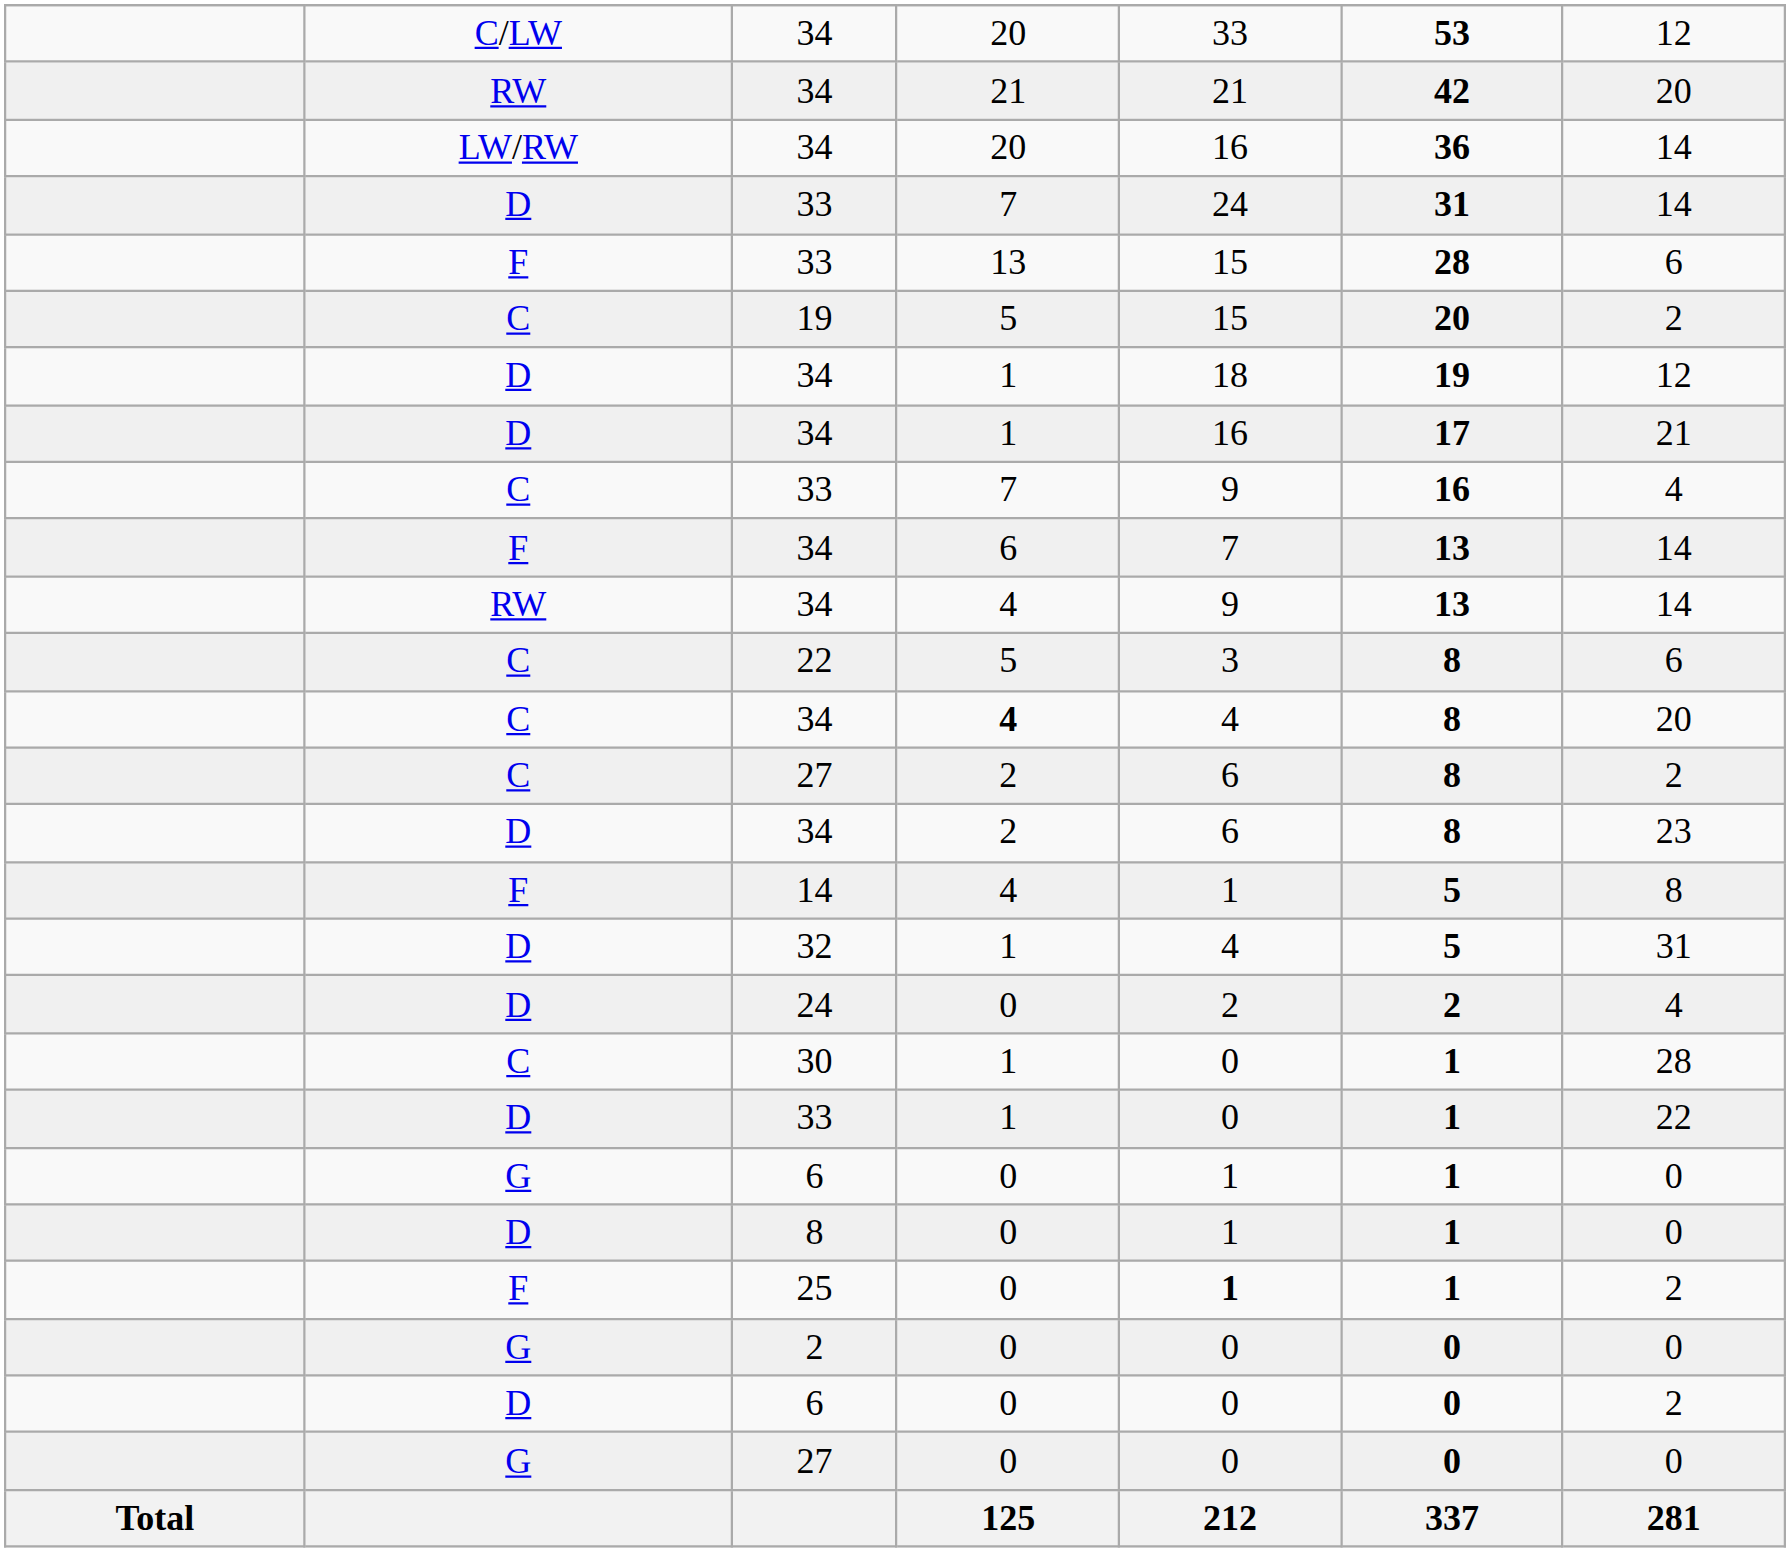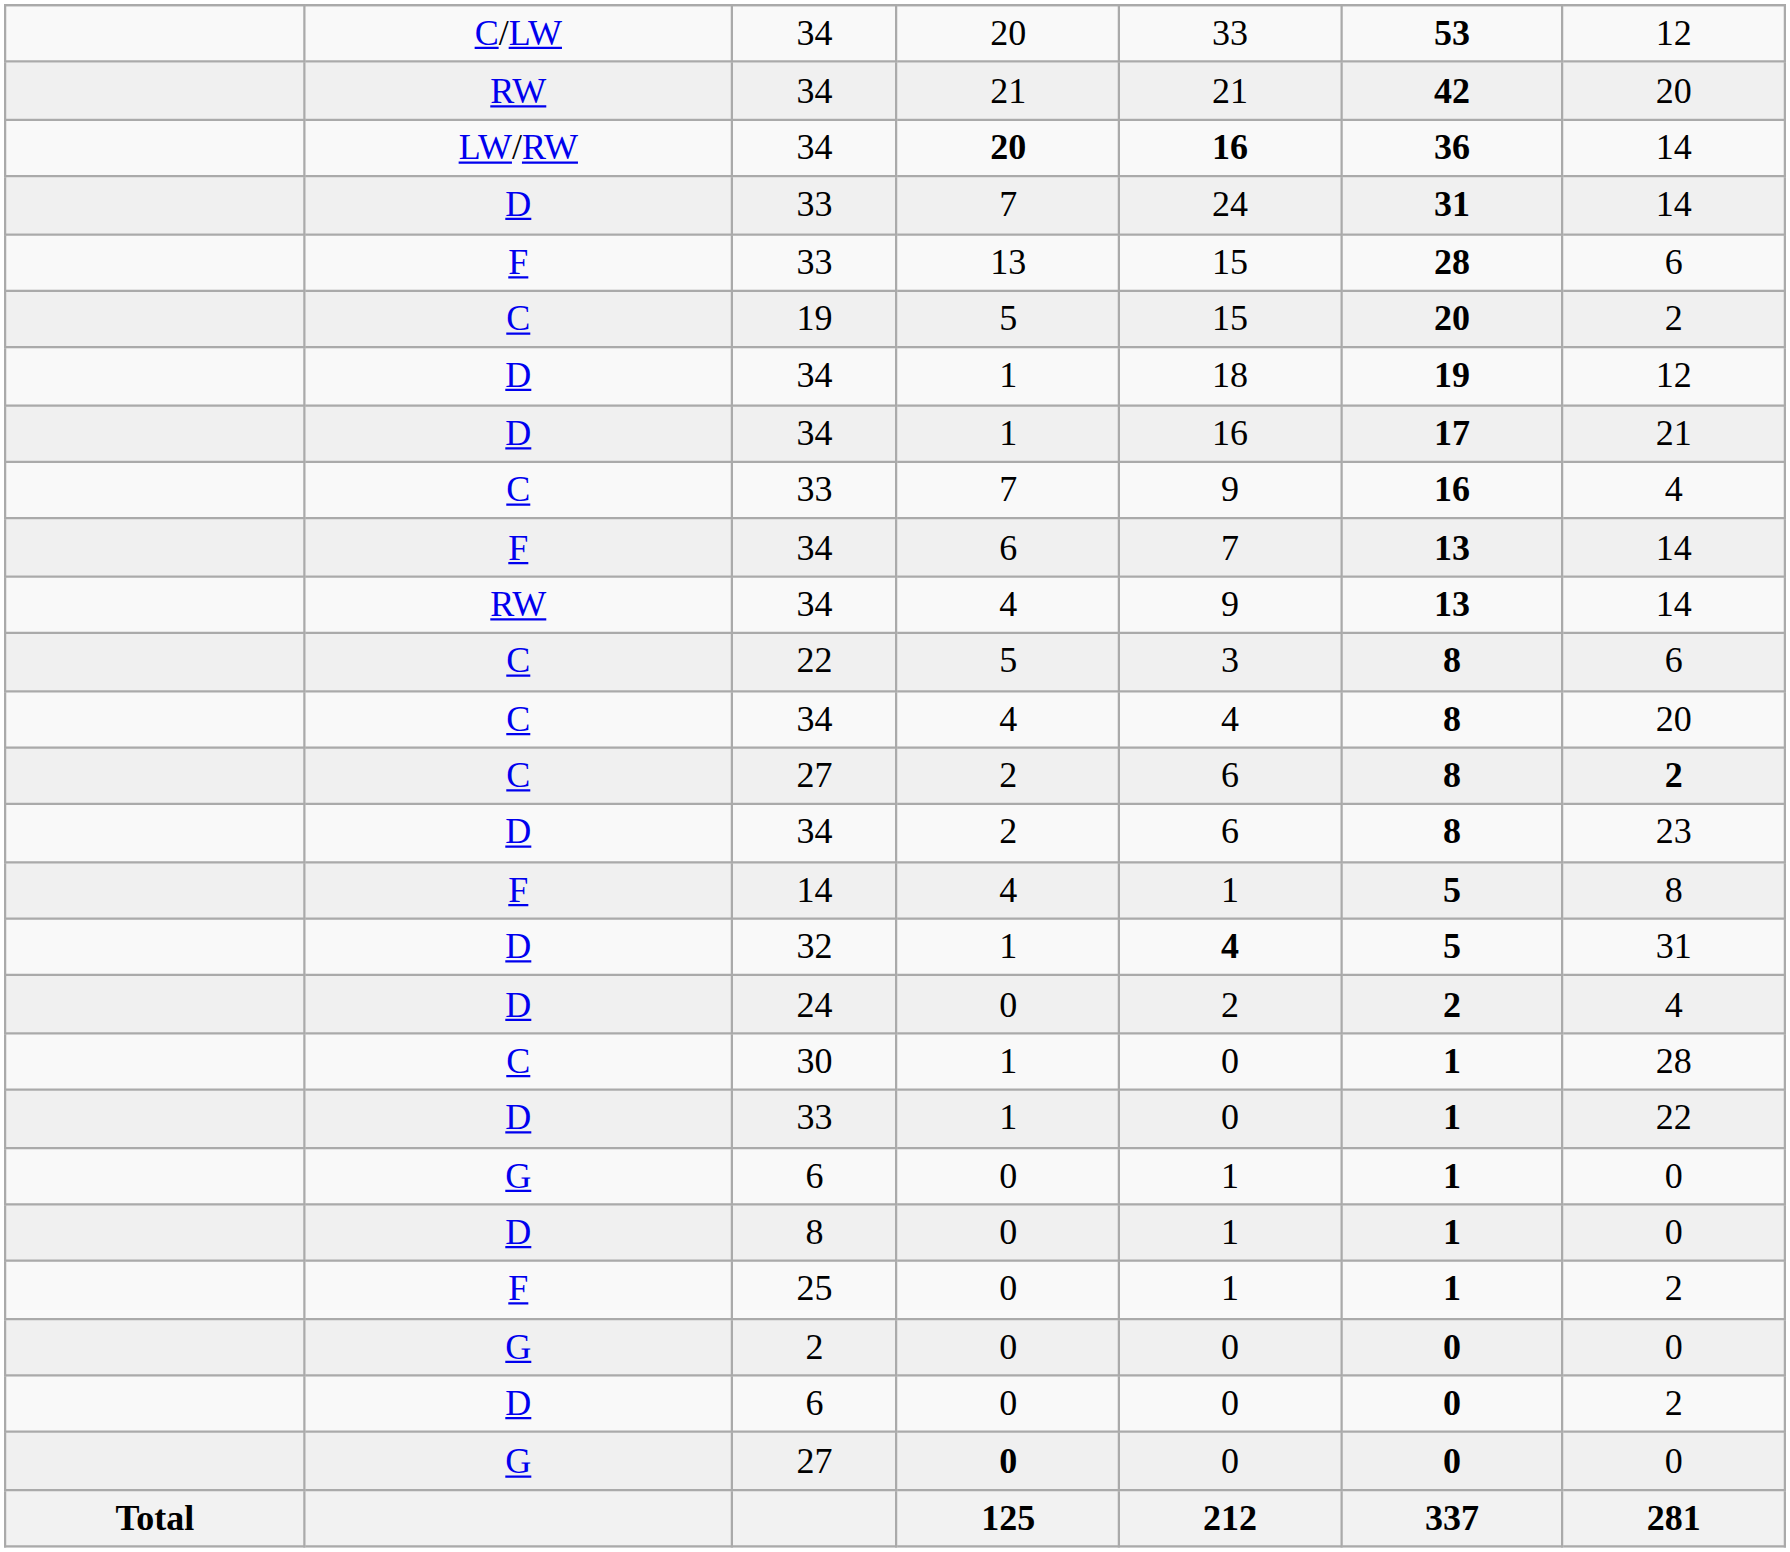(1008, 147) normal -> (1008, 147) bold
(1230, 147) normal -> (1230, 147) bold
(1008, 718) bold -> (1008, 718) normal
(1674, 775) normal -> (1674, 775) bold
(1230, 946) normal -> (1230, 946) bold
(1230, 1289) bold -> (1230, 1289) normal
(1008, 1460) normal -> (1008, 1460) bold
